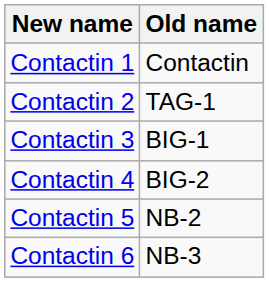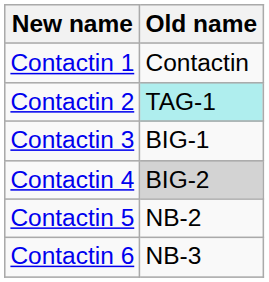(181, 101) no background -> (181, 101) paleturquoise background
(177, 179) no background -> (177, 179) lightgrey background
